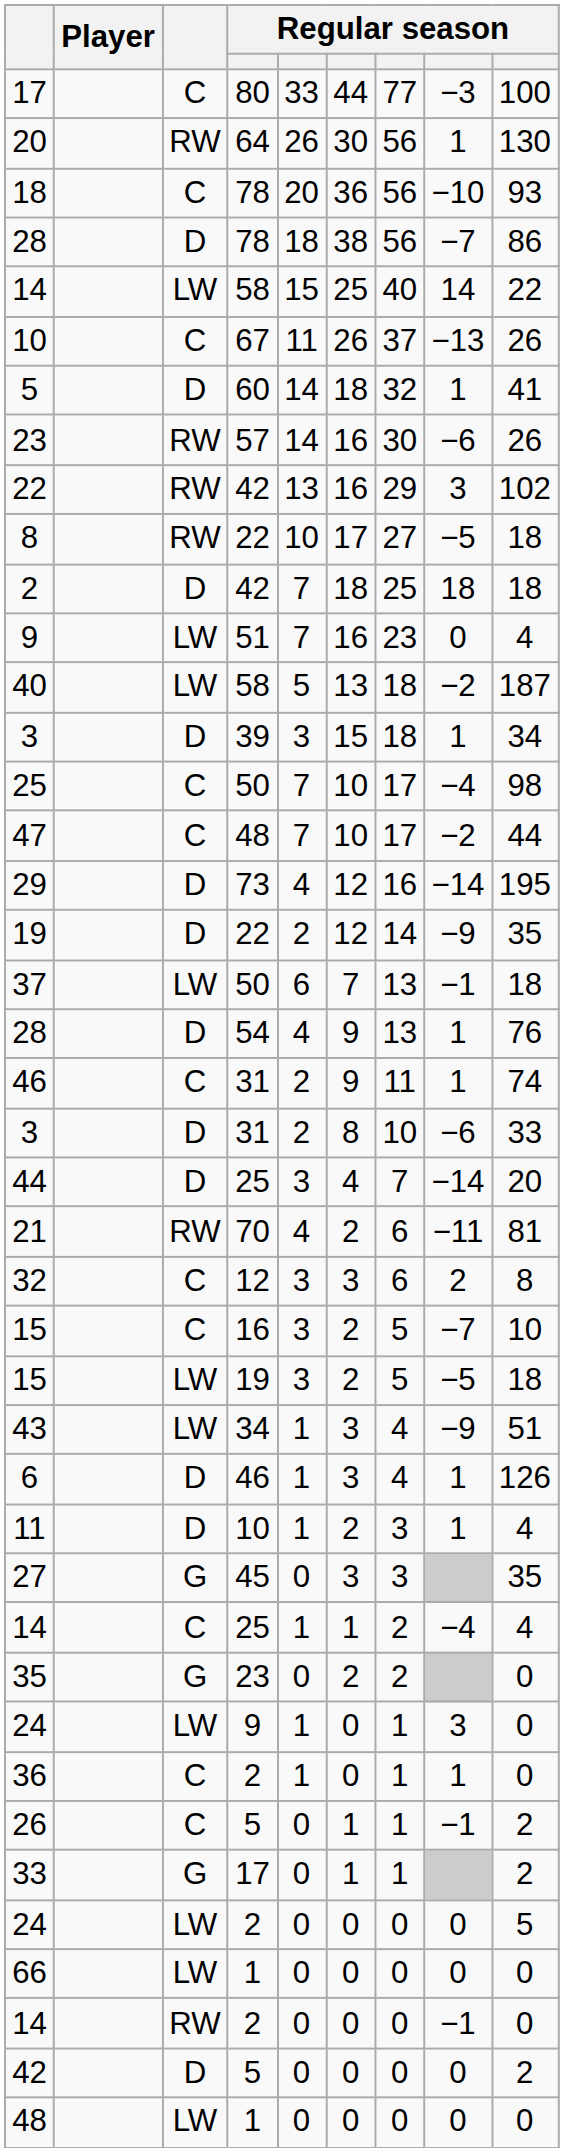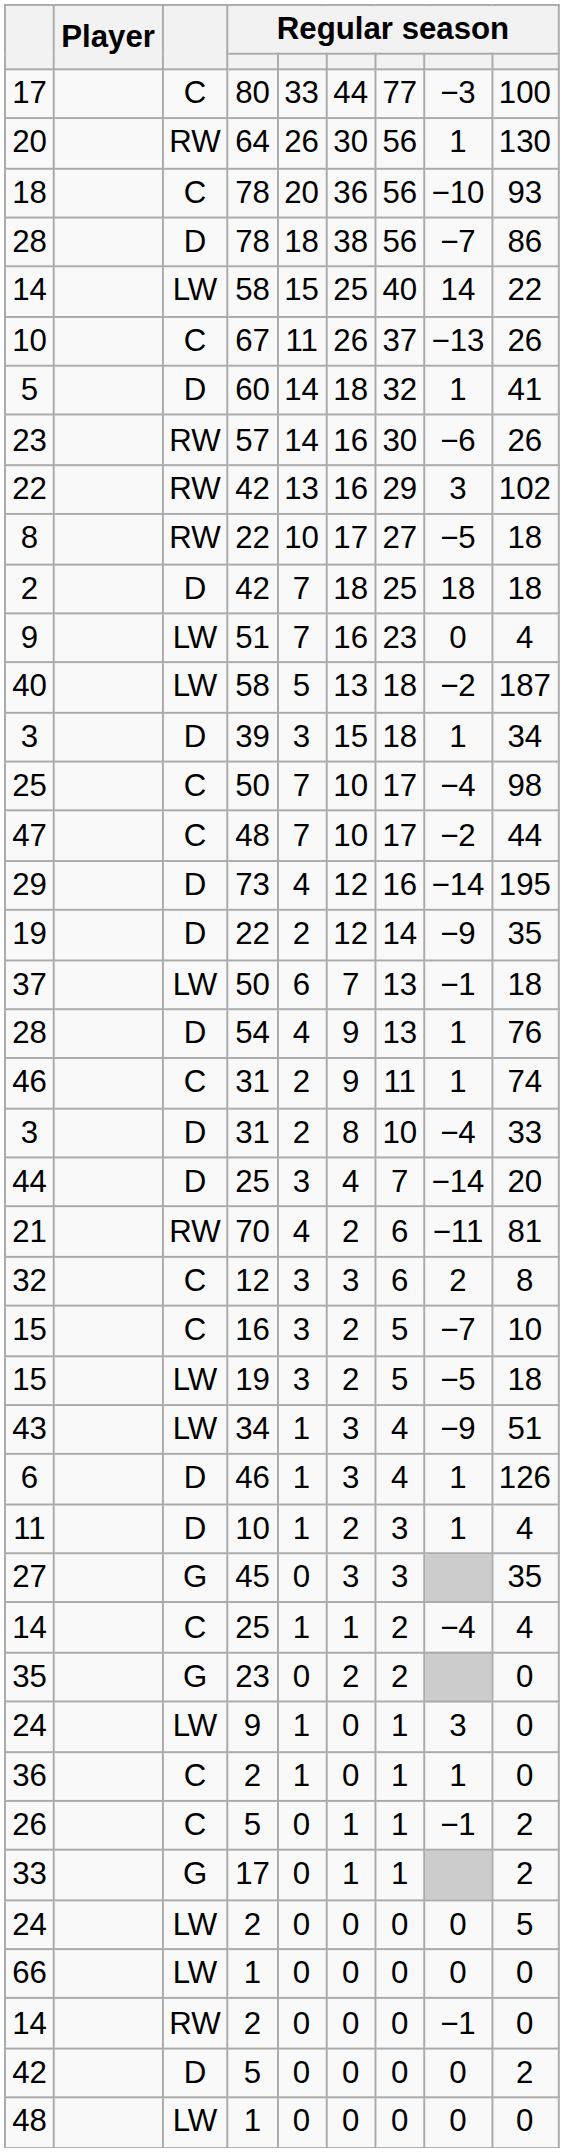(458, 1132) −6 -> (458, 1132) −4
